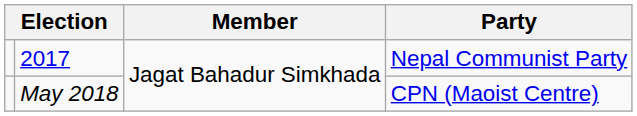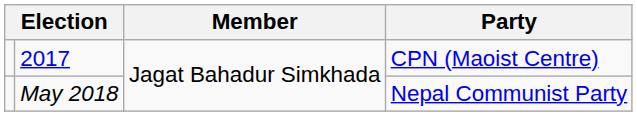(509, 57) Nepal Communist Party -> (495, 57) CPN (Maoist Centre)
(495, 93) CPN (Maoist Centre) -> (509, 93) Nepal Communist Party
